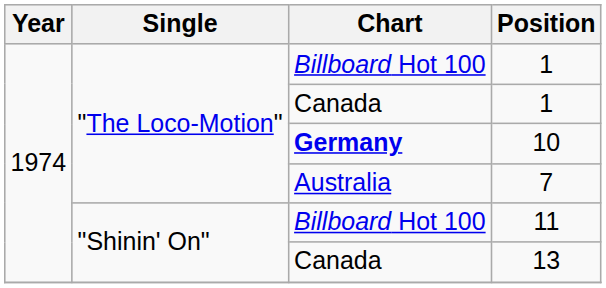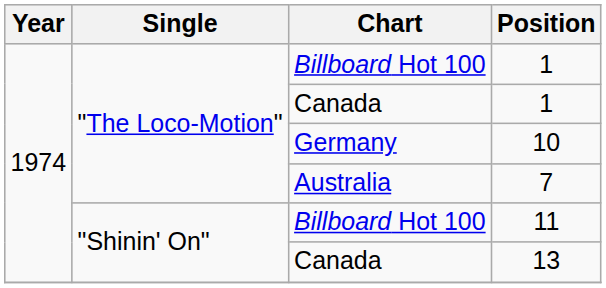(348, 143) bold -> (345, 143) normal
